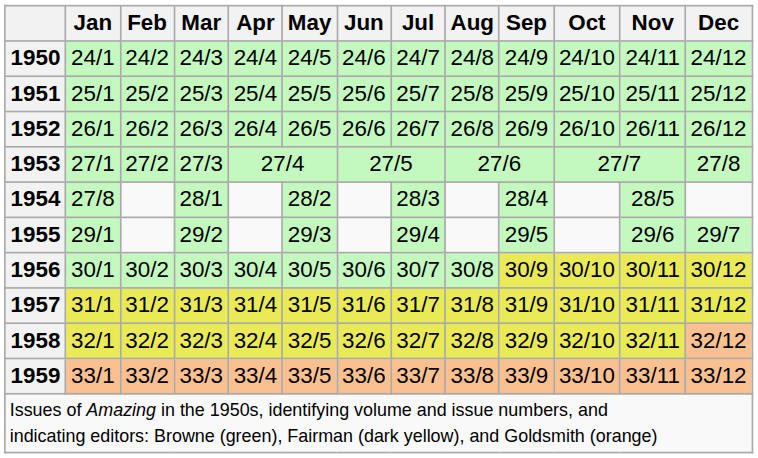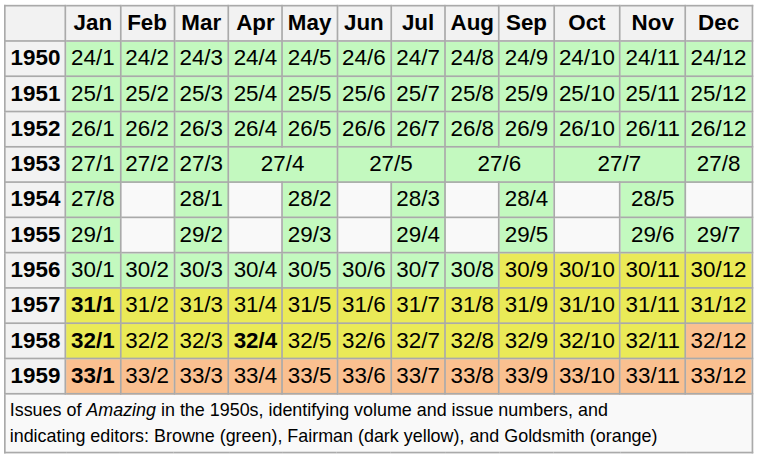(93, 304) normal -> (93, 304) bold
(93, 340) normal -> (93, 340) bold
(255, 340) normal -> (255, 340) bold
(93, 375) normal -> (93, 375) bold
